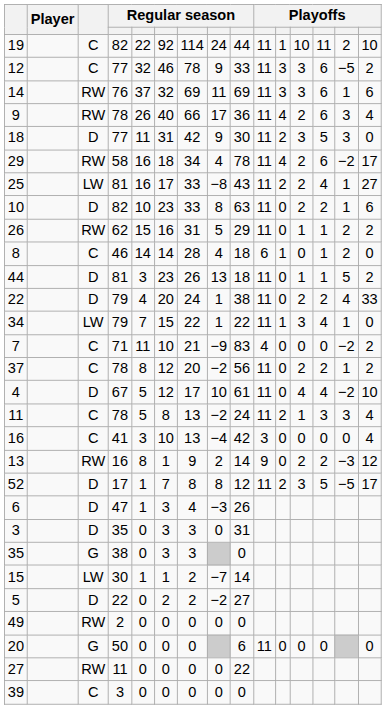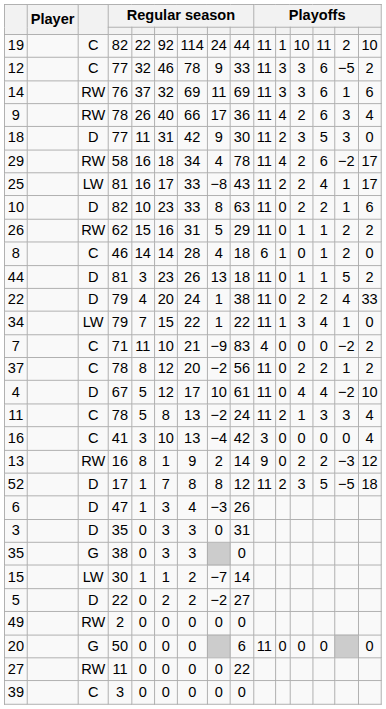(370, 184) 27 -> (370, 184) 17
(370, 484) 17 -> (370, 484) 18
